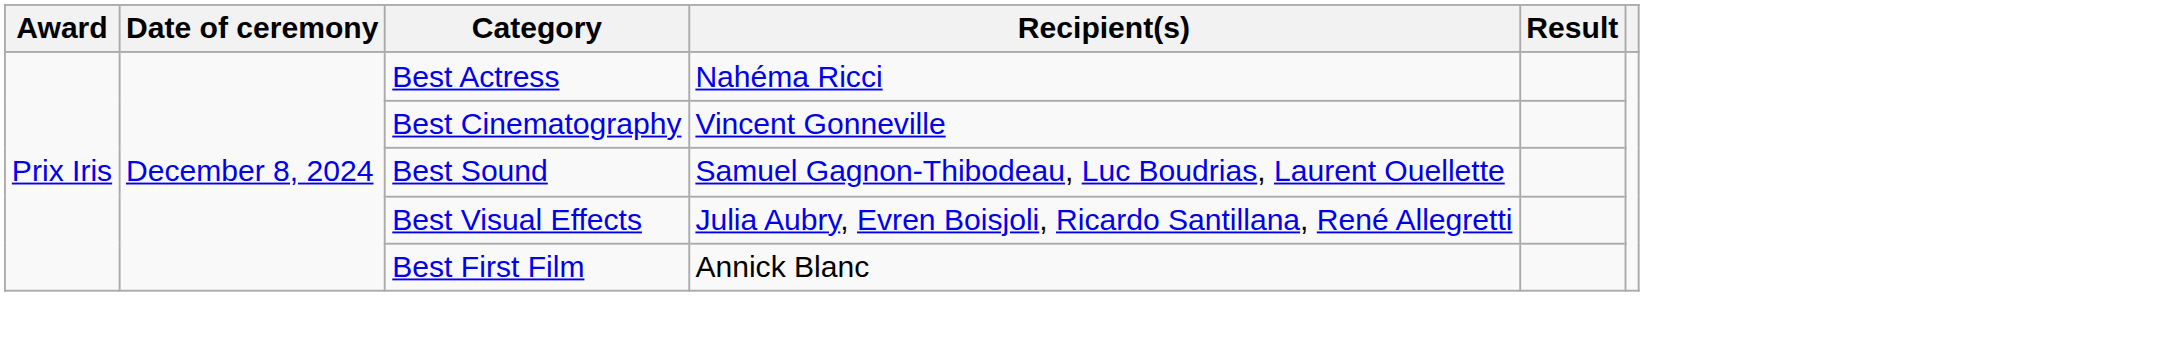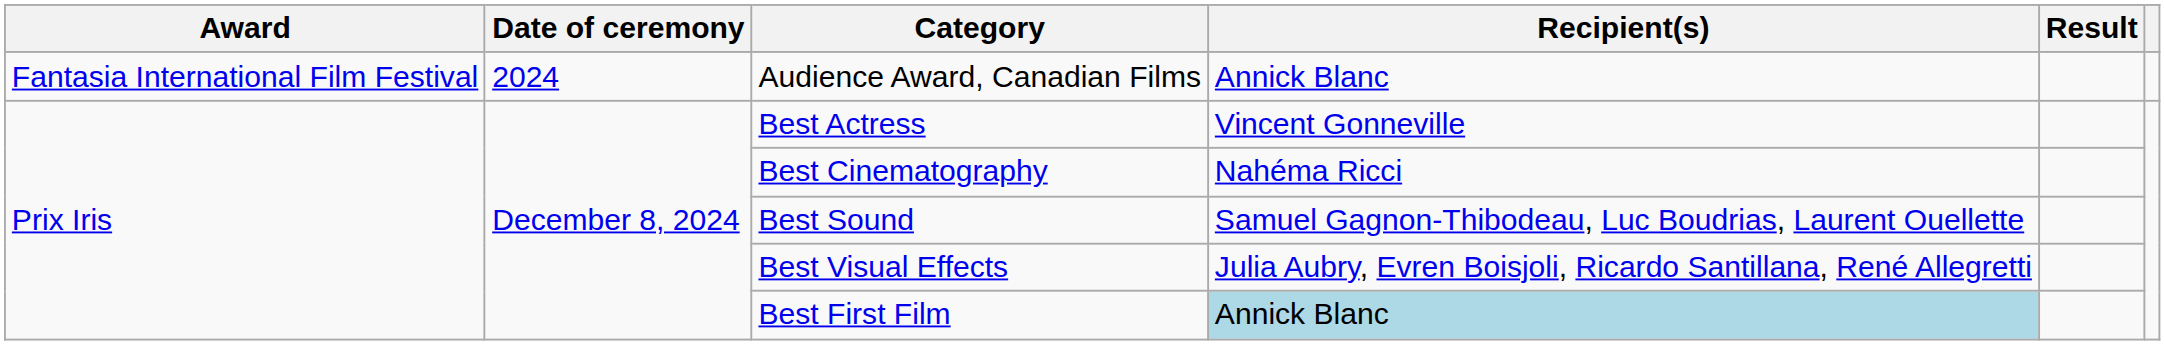+ row: (980, 76)
(789, 76) Nahéma Ricci -> (1340, 123) Vincent Gonneville
(821, 123) Vincent Gonneville -> (1308, 171) Nahéma Ricci
(782, 266) no background -> (1302, 314) lightblue background
